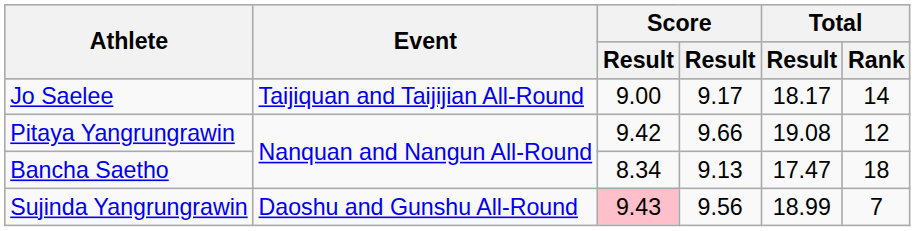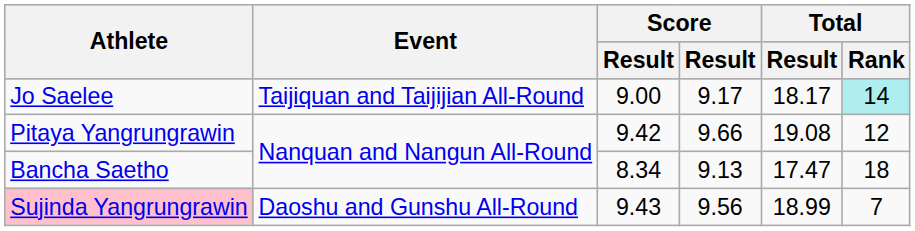(876, 97) no background -> (876, 97) paleturquoise background
(129, 207) no background -> (129, 207) pink background
(638, 207) pink background -> (638, 207) no background
